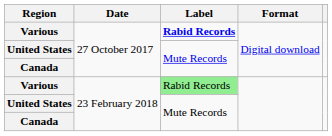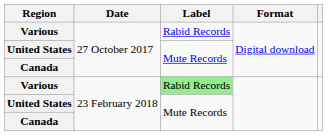(199, 31) bold -> (197, 31) normal
